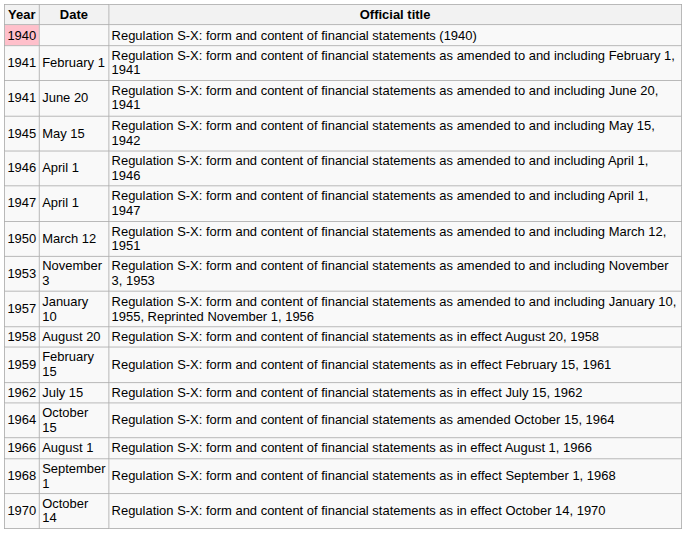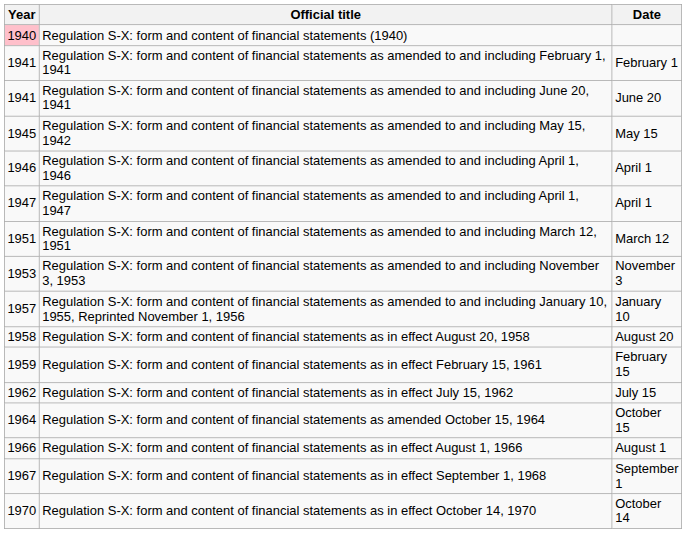columns swapped: (74, 14) <-> (395, 14)
(22, 238) 1950 -> (22, 238) 1951
(22, 476) 1968 -> (22, 476) 1967
